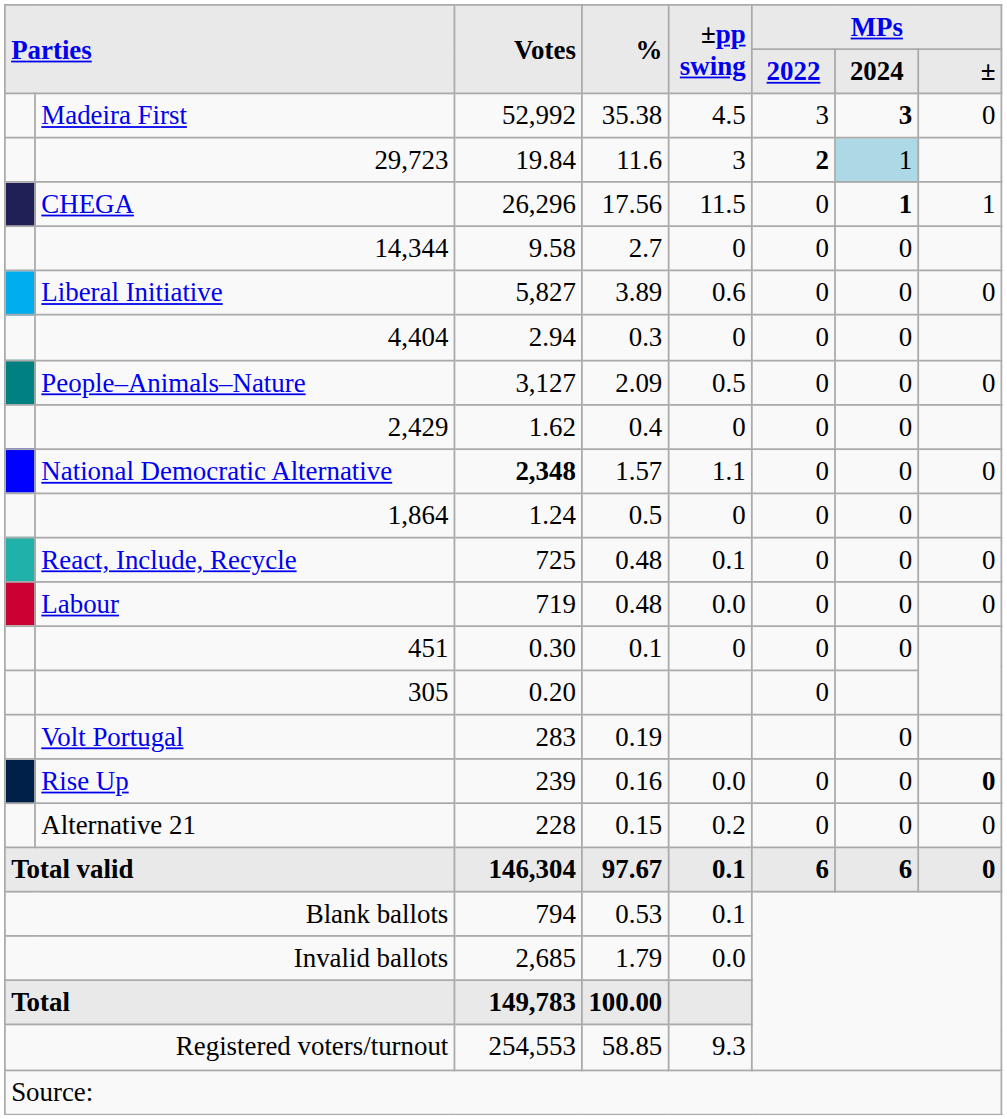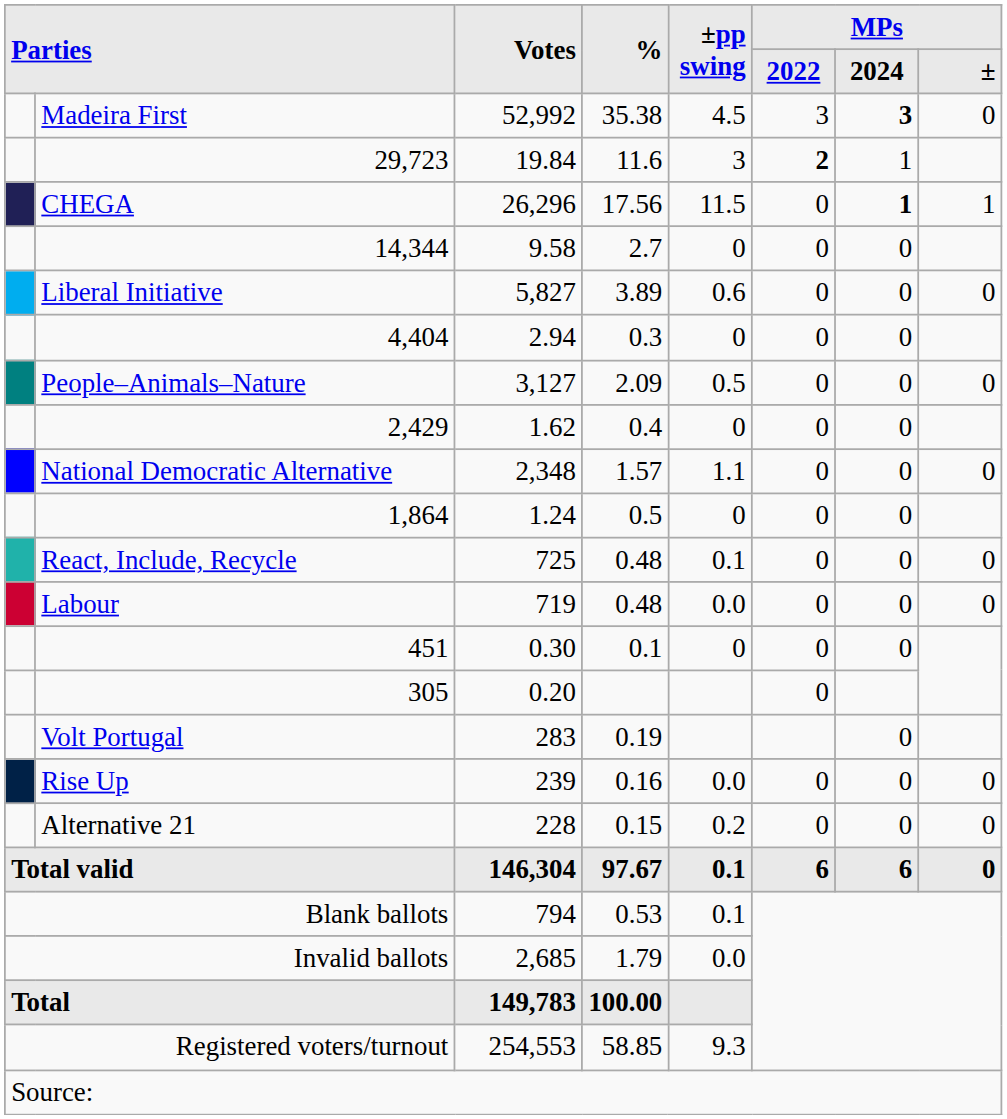(905, 159) lightblue background -> (905, 159) no background
(546, 470) bold -> (546, 470) normal
(989, 780) bold -> (989, 780) normal
